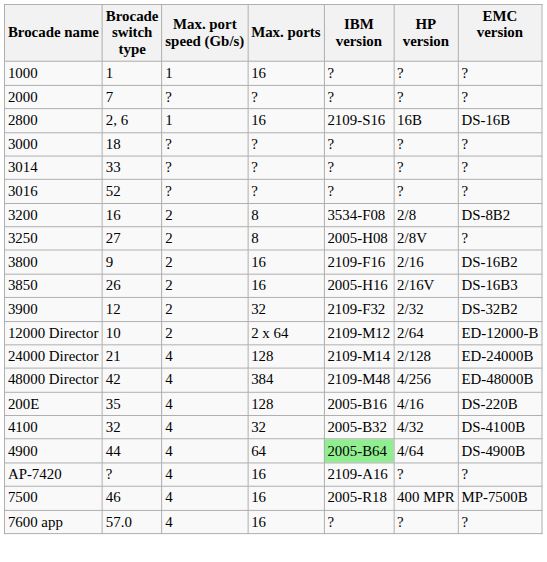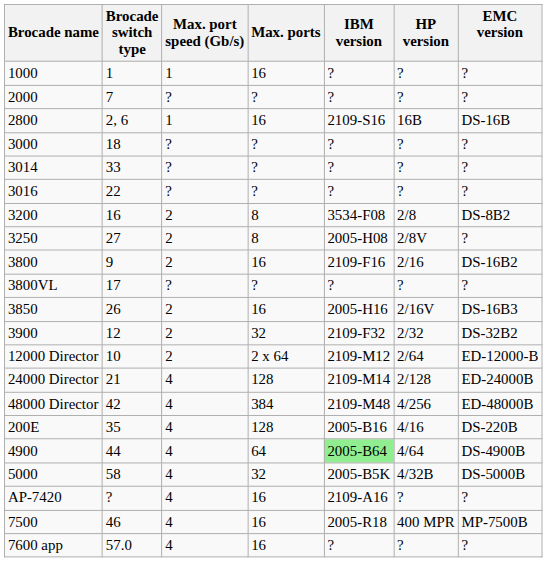(113, 191) 52 -> (113, 191) 22
+ row: (33, 285)
- row: (23, 427)
+ row: (23, 474)
